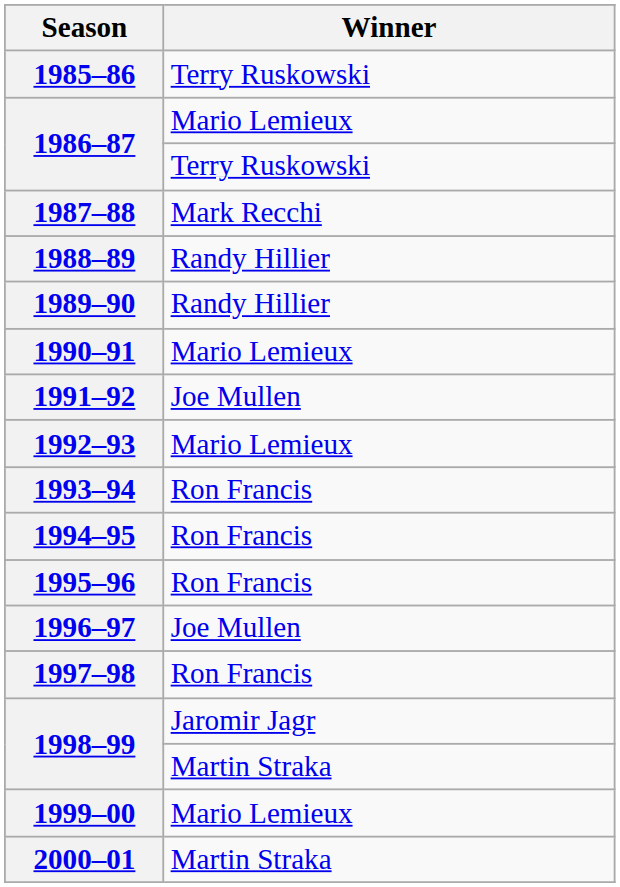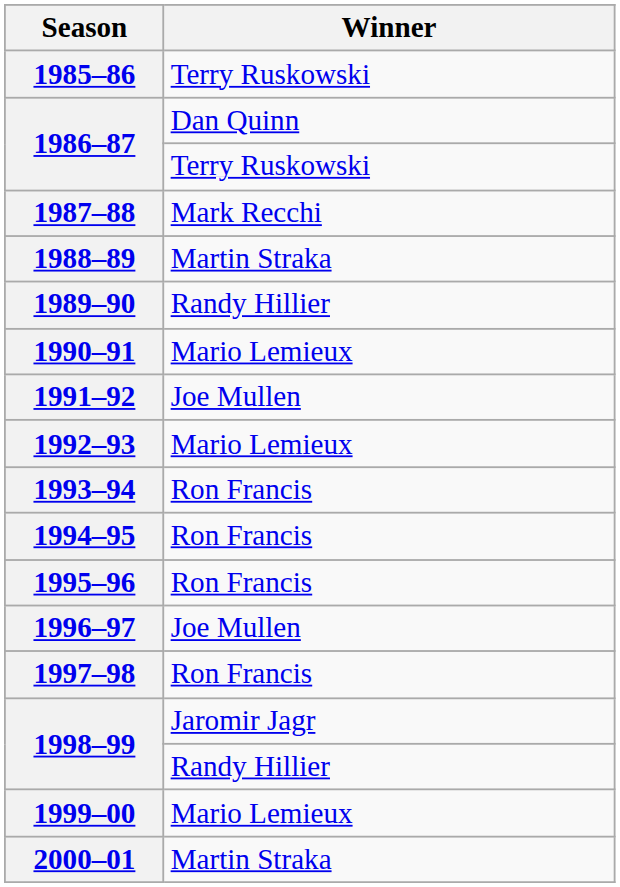(262, 119) Mario Lemieux -> (235, 119) Dan Quinn
(250, 258) Randy Hillier -> (251, 258) Martin Straka
(251, 766) Martin Straka -> (250, 766) Randy Hillier
